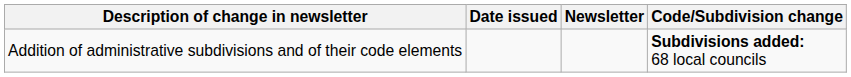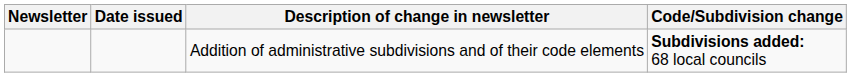columns swapped: (604, 16) <-> (235, 16)
